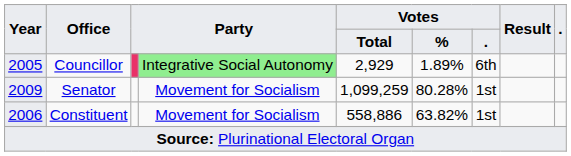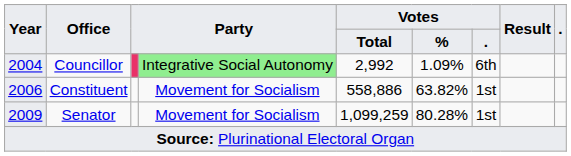(25, 66) 2005 -> (25, 66) 2004
(374, 66) 2,929 -> (374, 66) 2,992
(442, 66) 1.89% -> (442, 66) 1.09%
rows swapped: (89, 114) <-> (89, 90)
